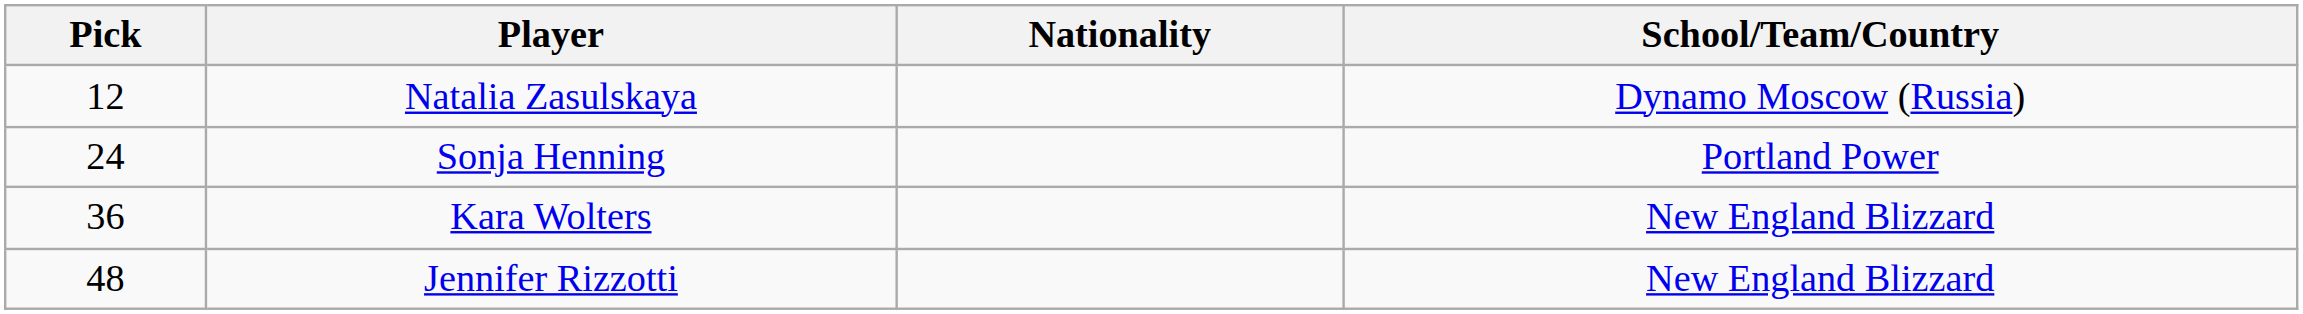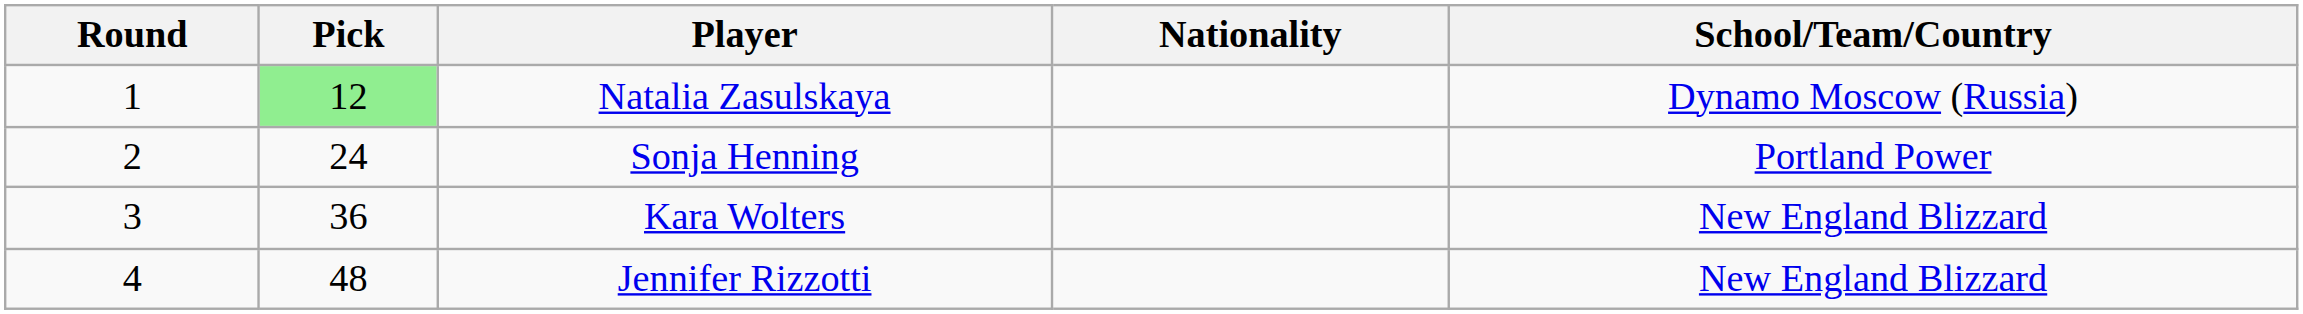+ column: (132, 34)
(105, 95) no background -> (348, 95) lightgreen background
